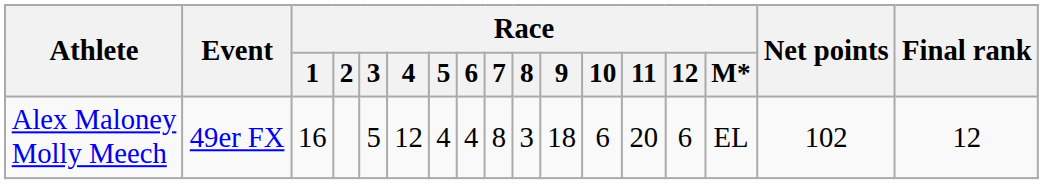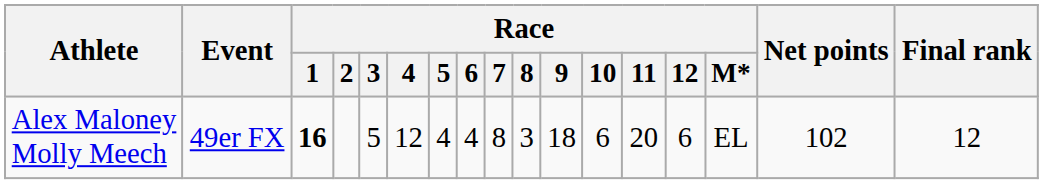(312, 137) normal -> (312, 137) bold
